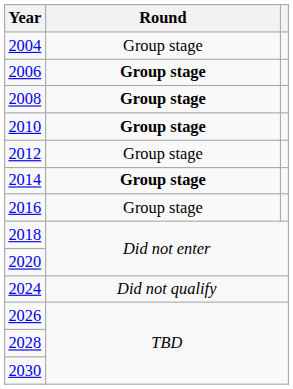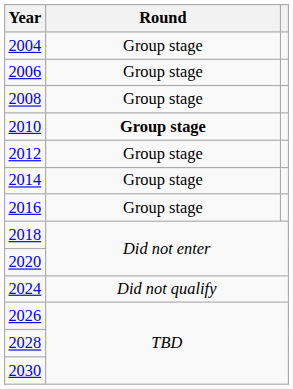(163, 72) bold -> (163, 72) normal
(163, 99) bold -> (163, 99) normal
(163, 180) bold -> (163, 180) normal
